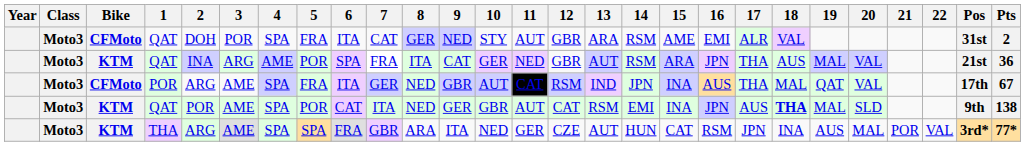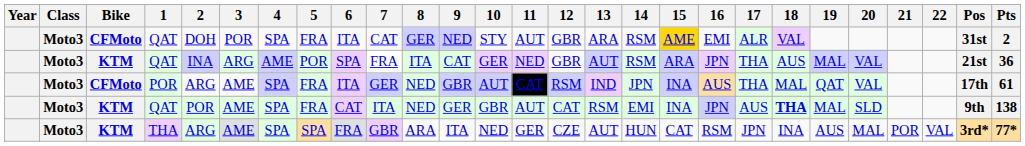(679, 38) no background -> (679, 38) gold background
(1006, 84) 67 -> (1006, 84) 61
(314, 107) POR -> (314, 107) FRA
